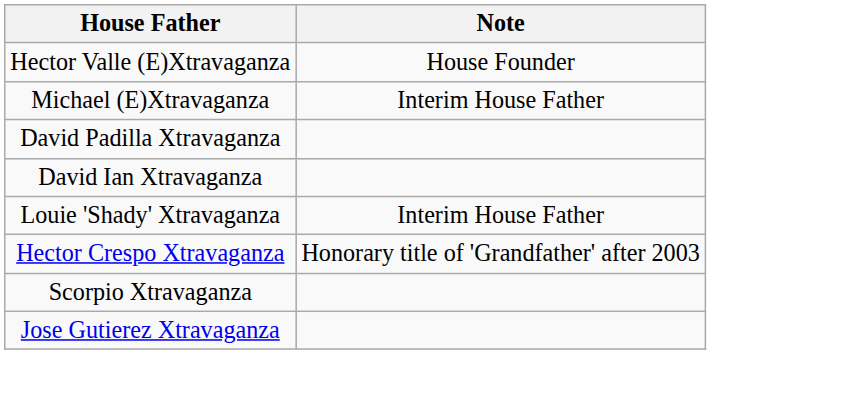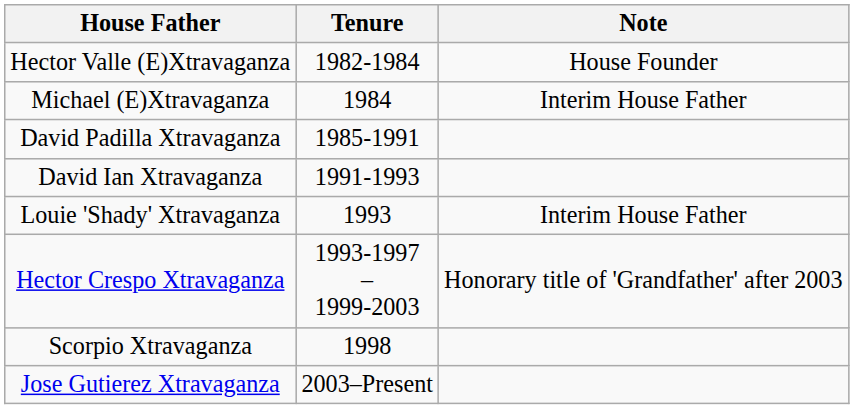+ column: (367, 23)
